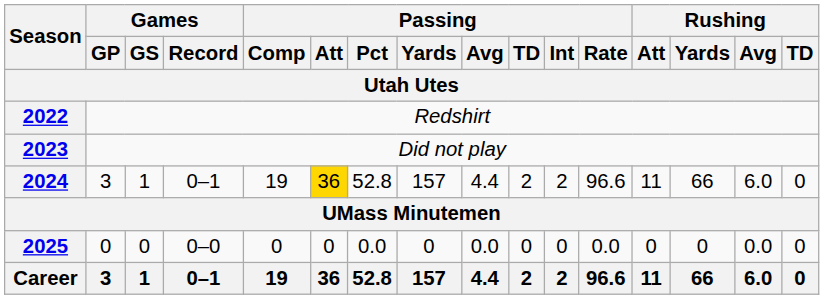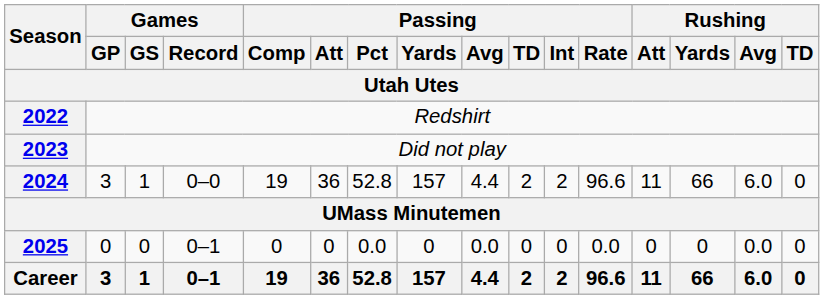(203, 181) 0–1 -> (203, 181) 0–0
(329, 181) gold background -> (329, 181) no background
(203, 246) 0–0 -> (203, 246) 0–1
